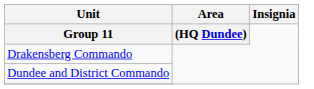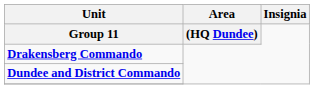(70, 53) normal -> (75, 53) bold
(88, 73) normal -> (94, 73) bold
